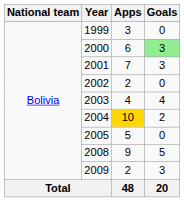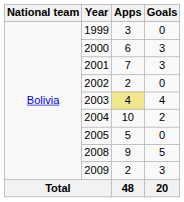(162, 48) lightgreen background -> (162, 48) no background
(128, 100) no background -> (128, 100) khaki background
(128, 118) gold background -> (128, 118) no background
